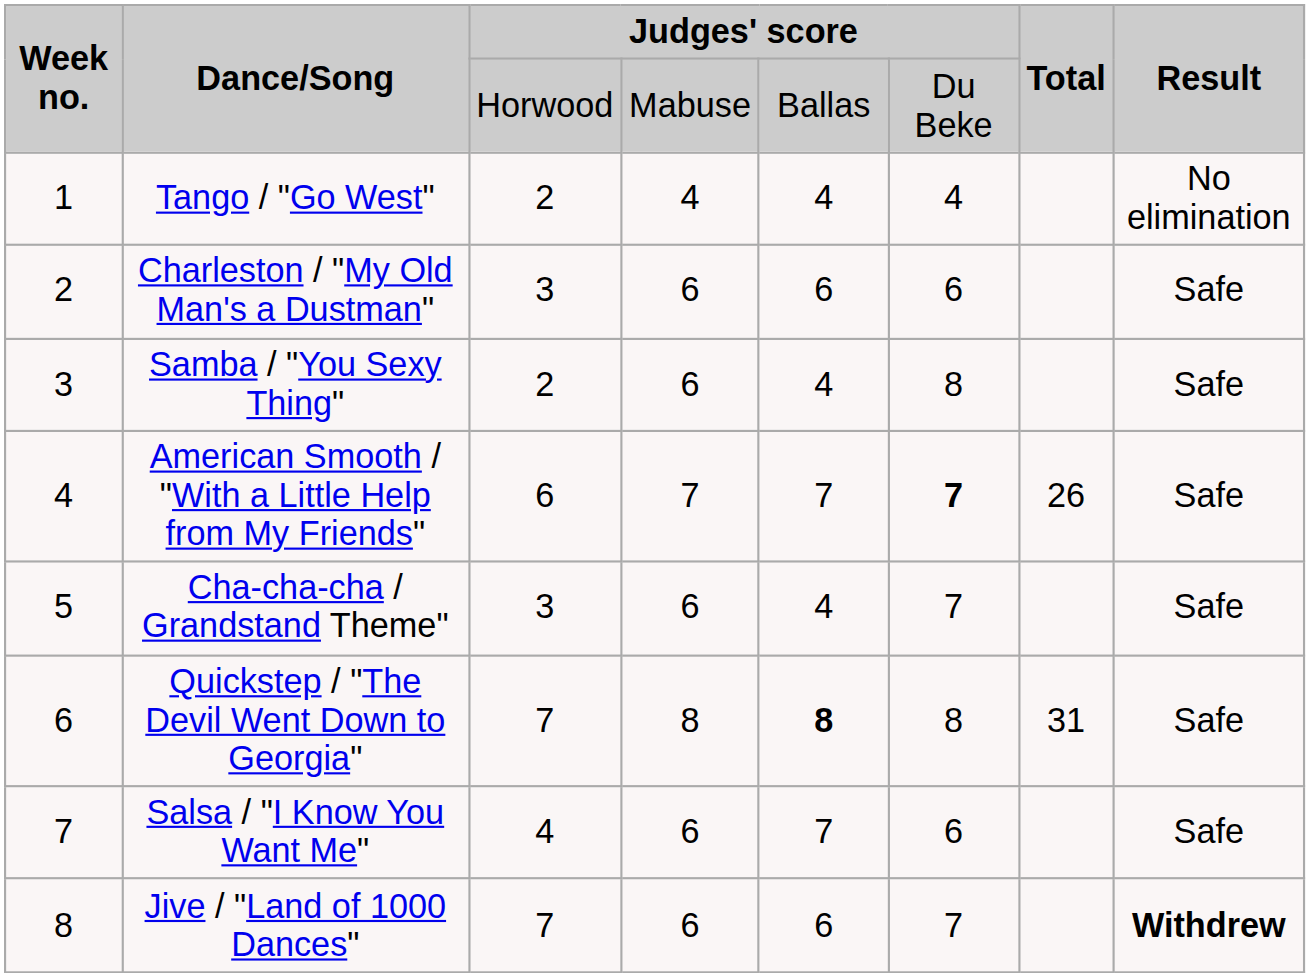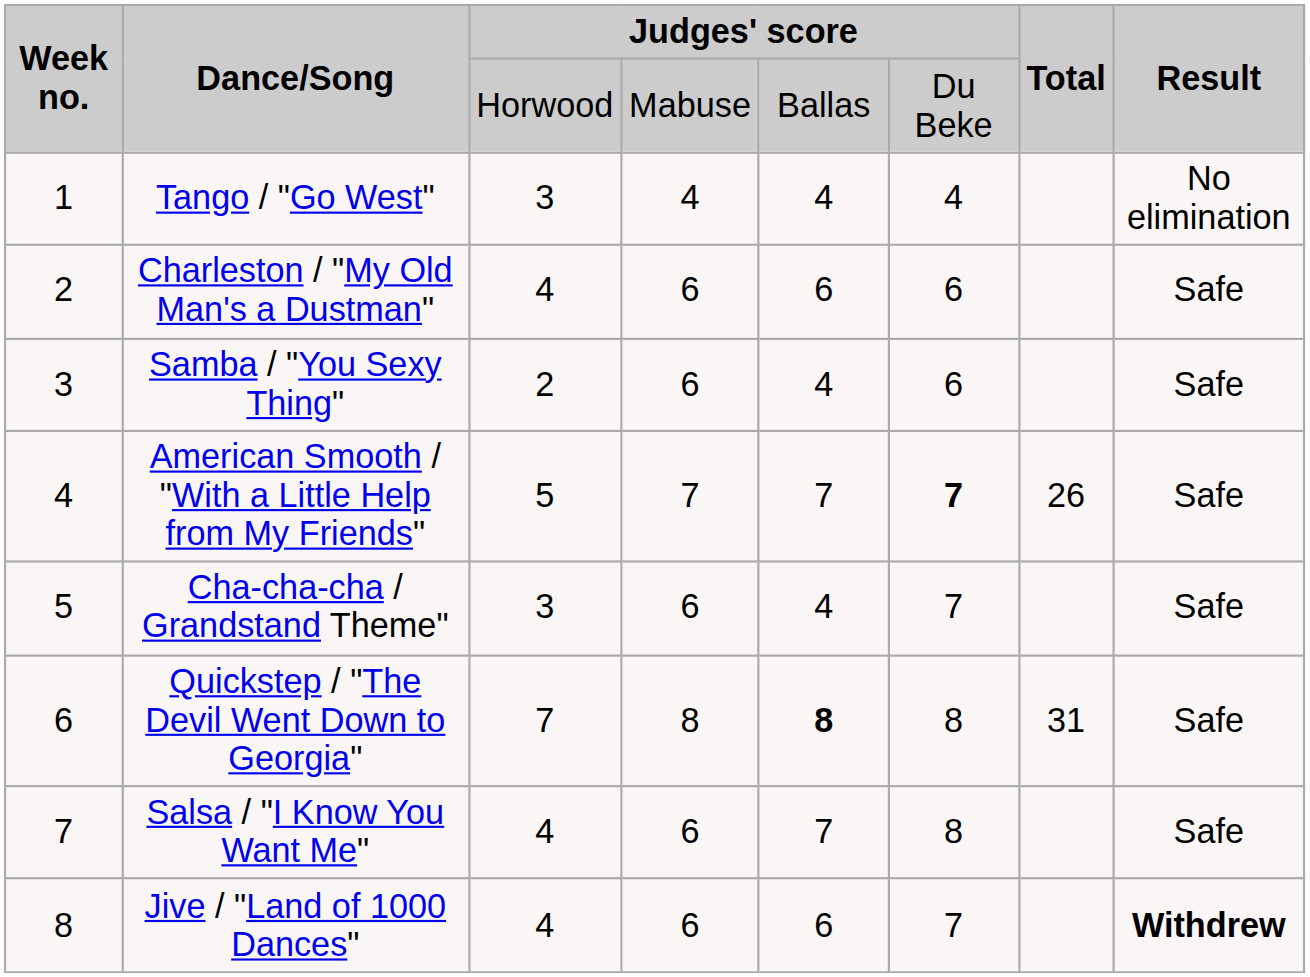(545, 198) 2 -> (545, 198) 3
(545, 290) 3 -> (545, 290) 4
(954, 383) 8 -> (954, 383) 6
(545, 495) 6 -> (545, 495) 5
(954, 832) 6 -> (954, 832) 8
(545, 924) 7 -> (545, 924) 4
